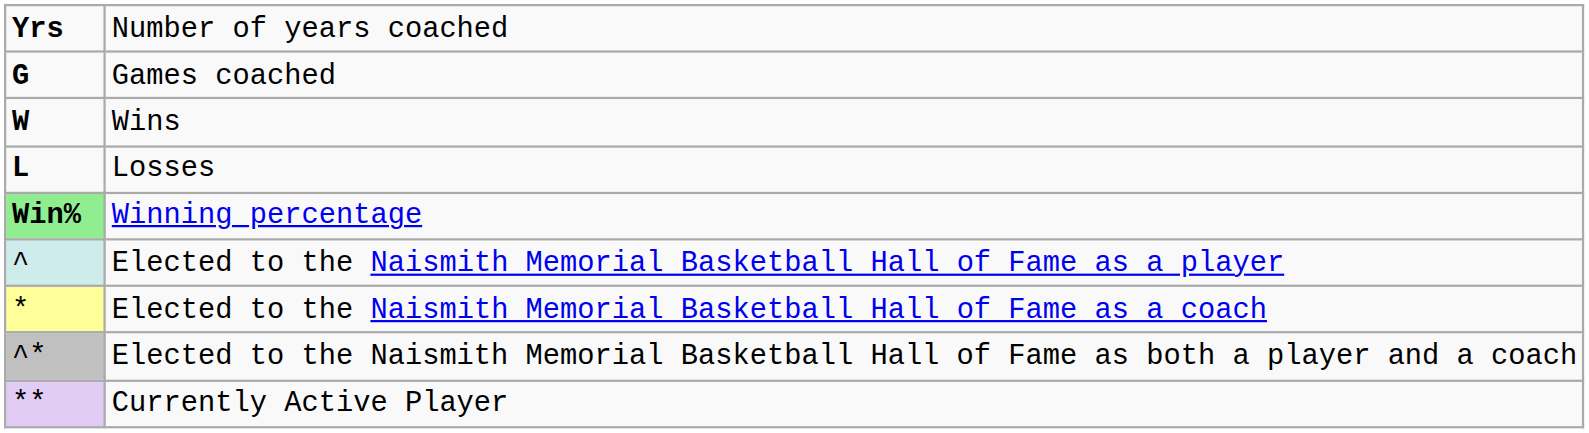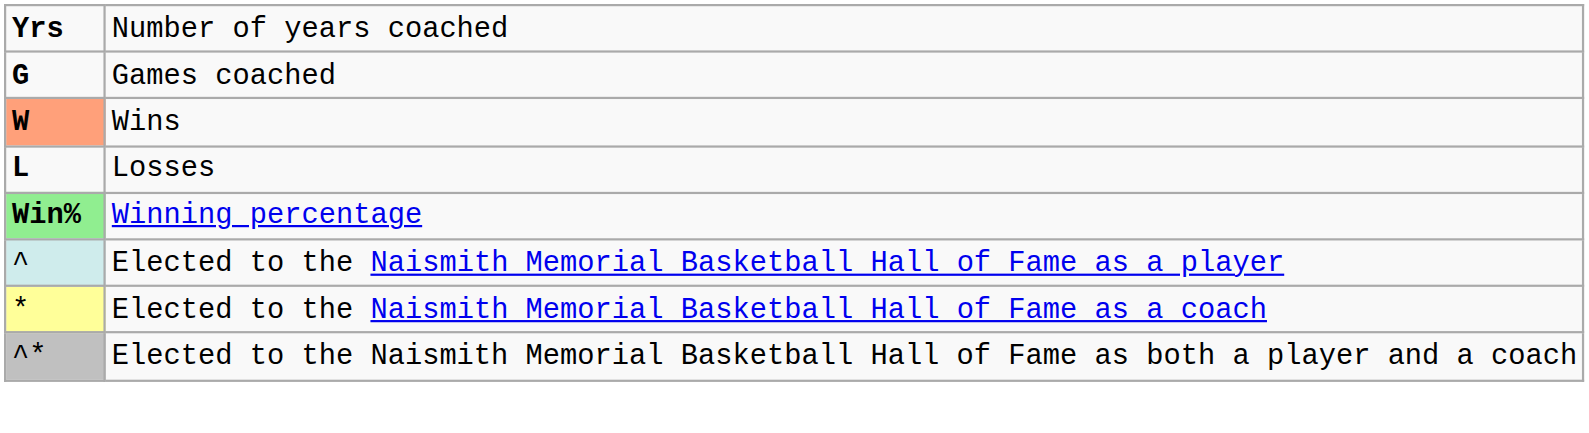(21, 122) no background -> (21, 122) lightsalmon background
- row: (310, 403)
